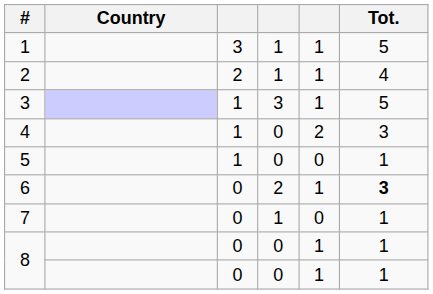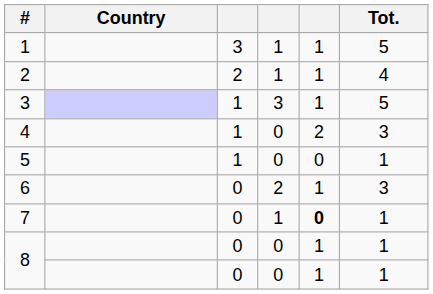(384, 189) bold -> (384, 189) normal
(319, 217) normal -> (319, 217) bold
